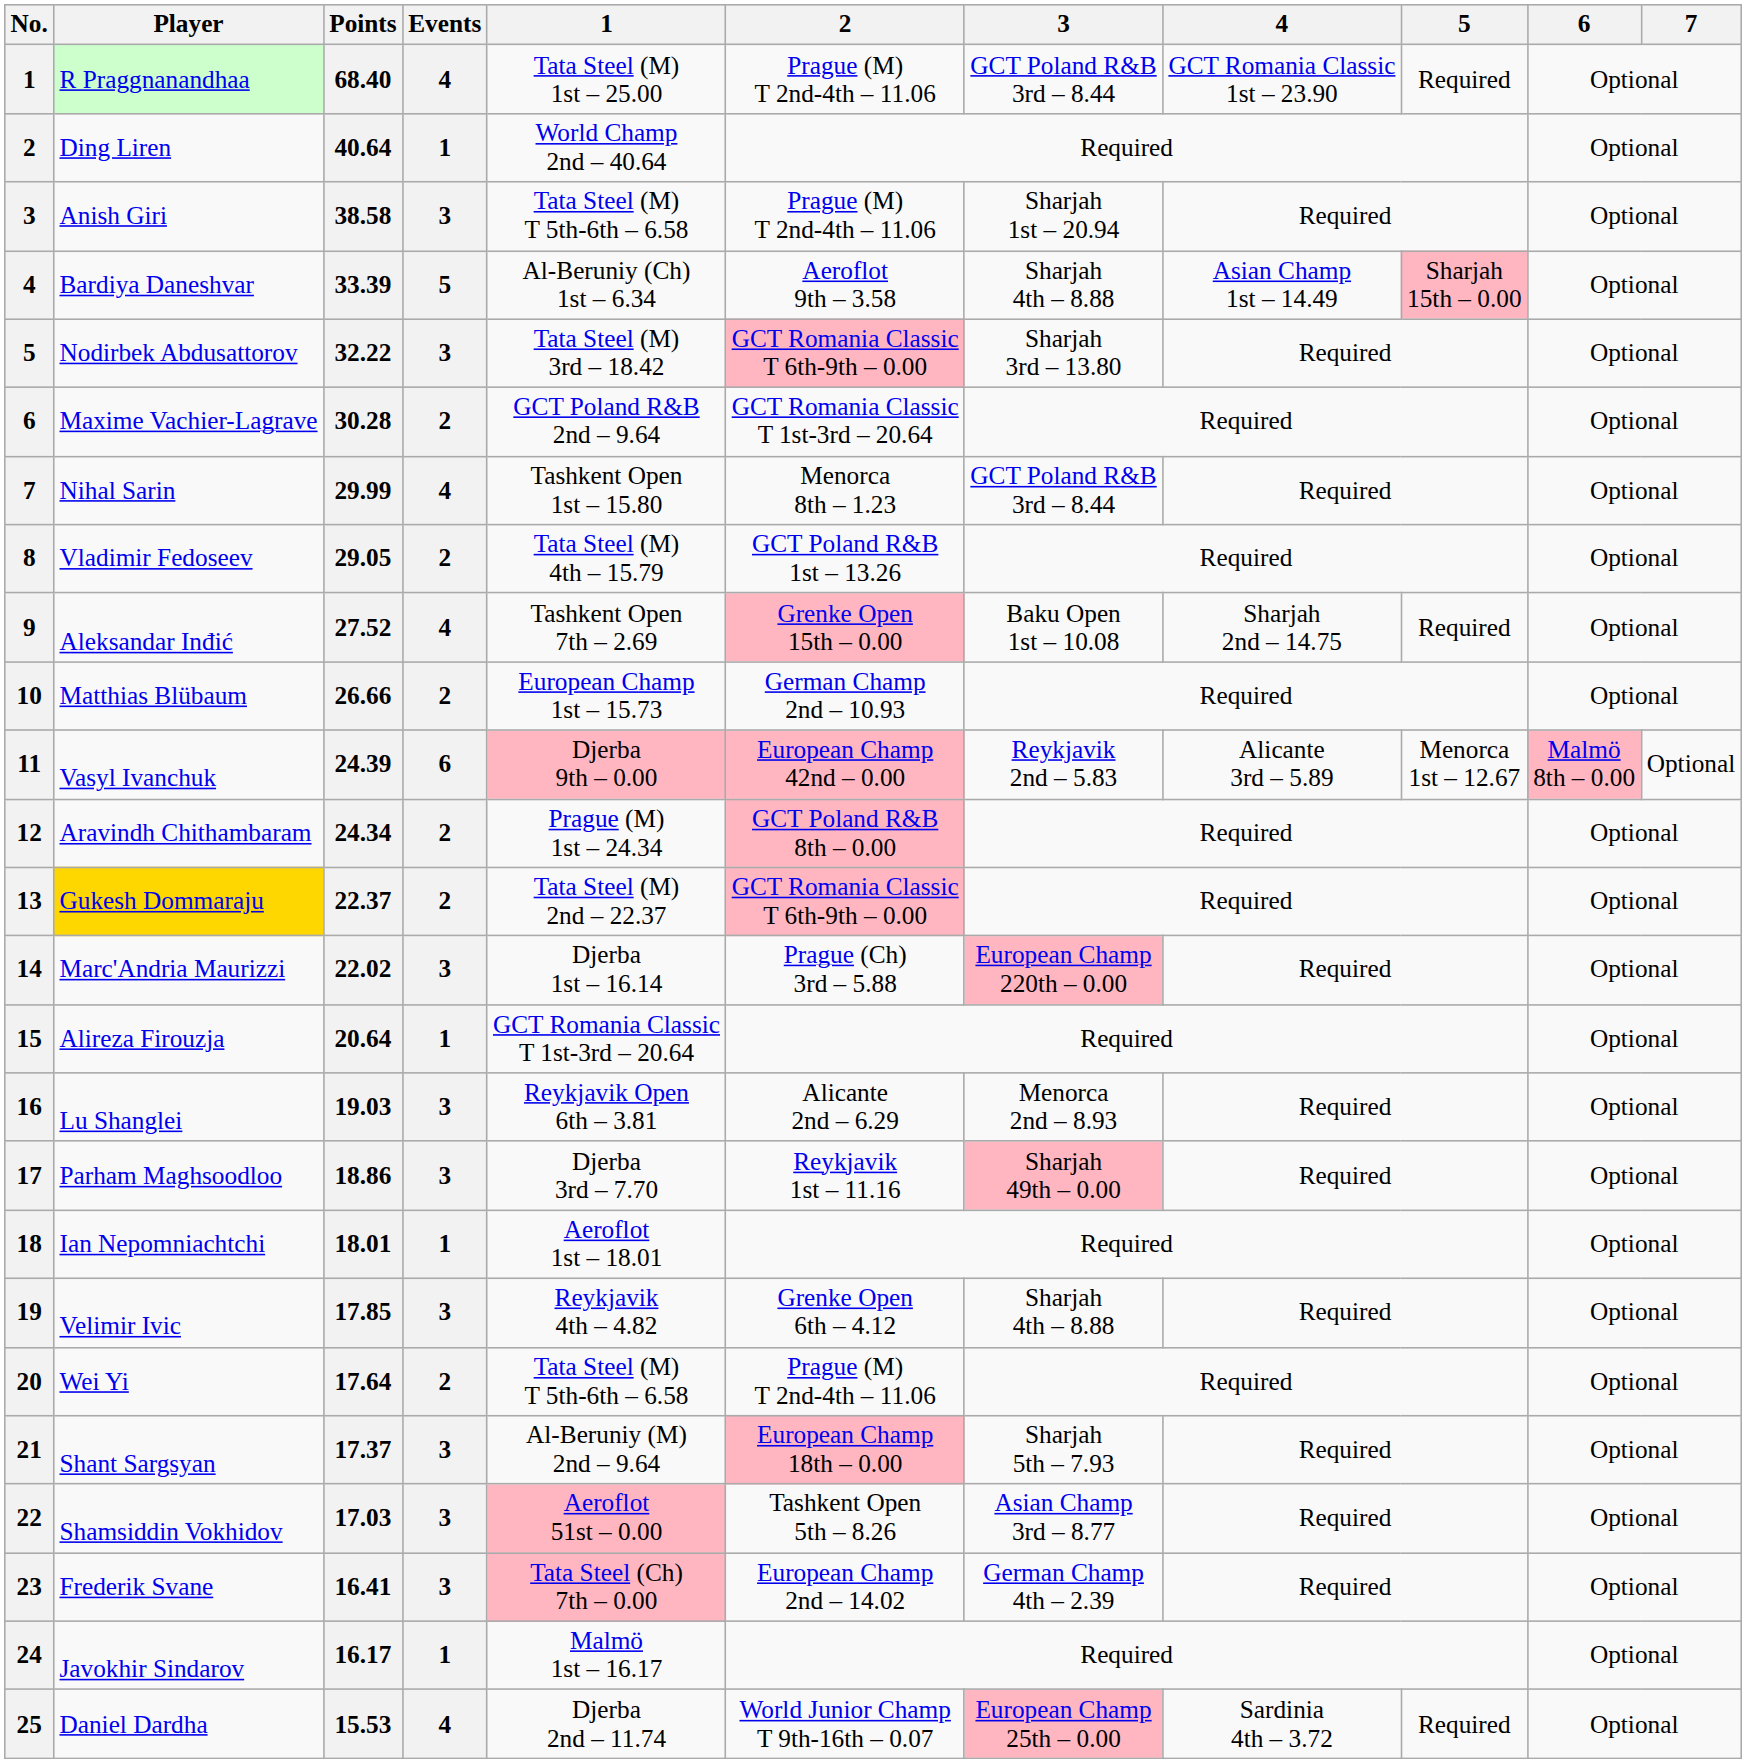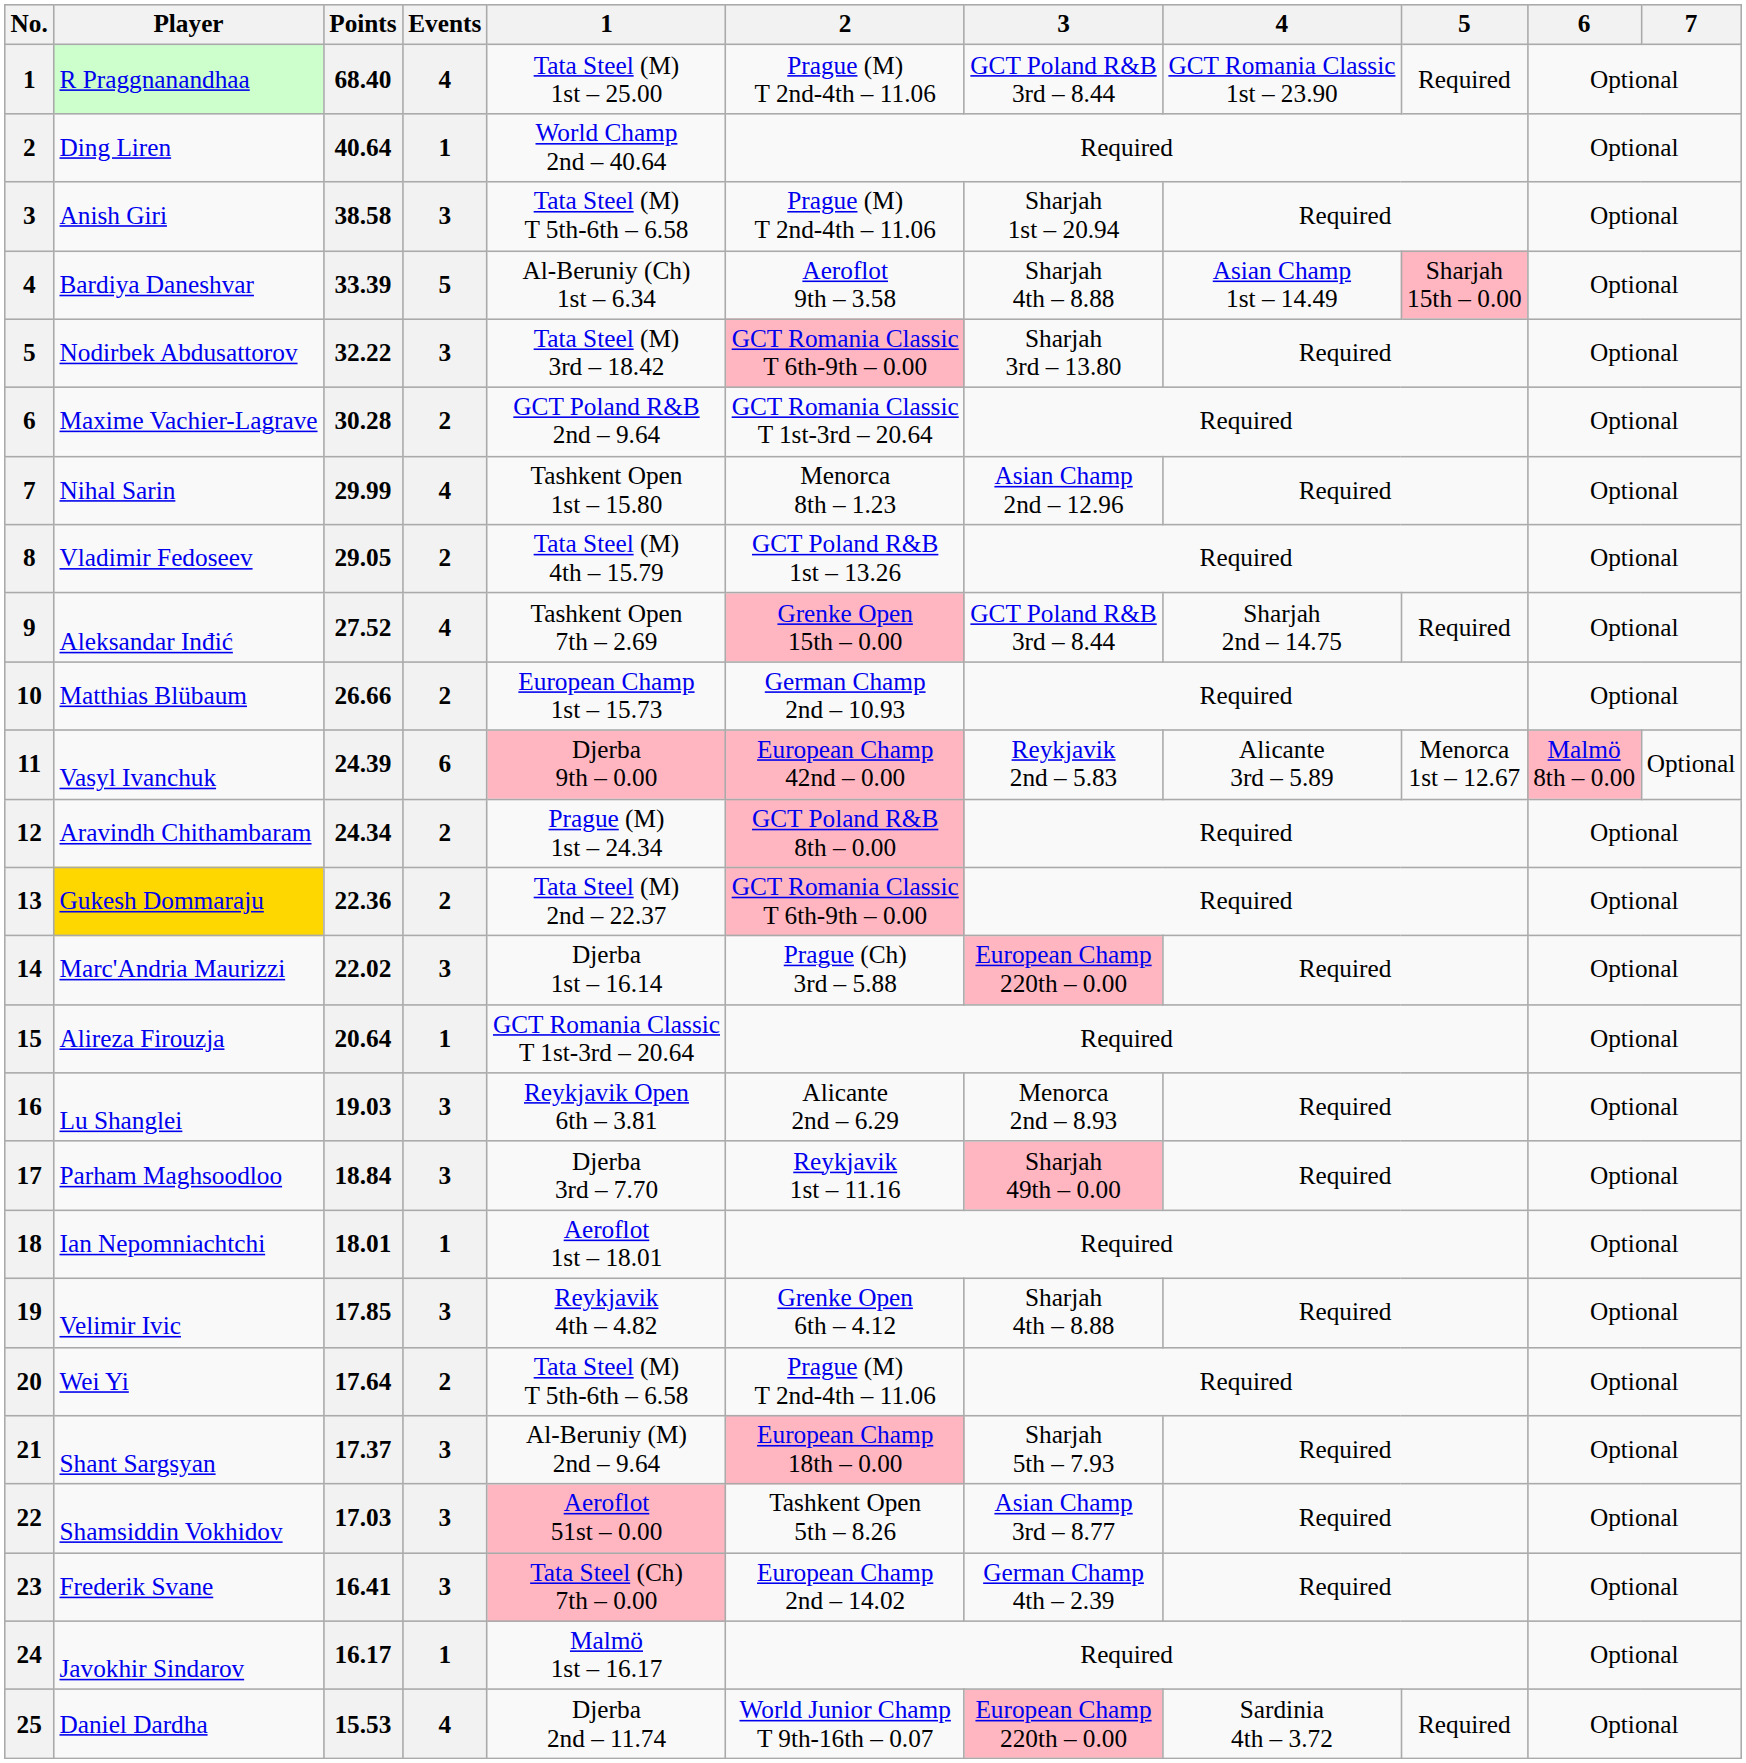(1064, 490) GCT Poland R&B 3rd – 8.44 -> (1064, 490) Asian Champ 2nd – 12.96
(1064, 627) Baku Open 1st – 10.08 -> (1064, 627) GCT Poland R&B 3rd – 8.44
(363, 901) 22.37 -> (363, 901) 22.36
(363, 1175) 18.86 -> (363, 1175) 18.84
(1064, 1723) European Champ 25th – 0.00 -> (1064, 1723) European Champ 220th – 0.00
